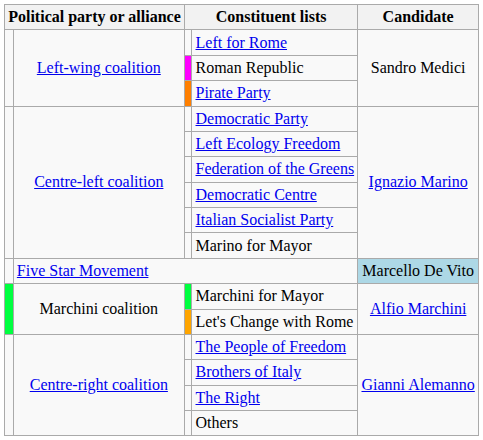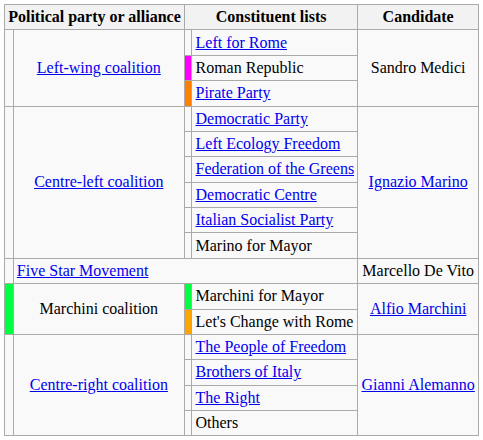(418, 270) lightblue background -> (418, 270) no background
